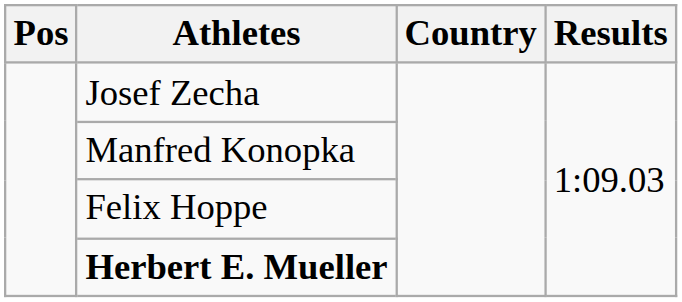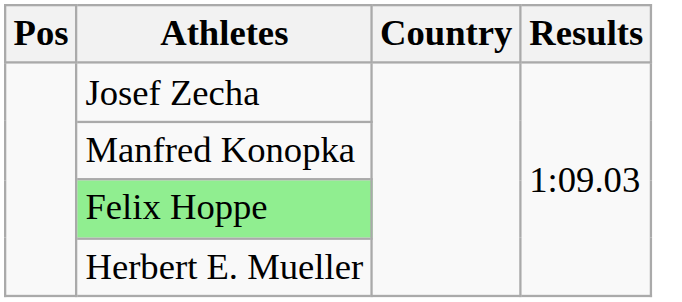(177, 207) no background -> (177, 207) lightgreen background
(237, 265) bold -> (224, 265) normal
